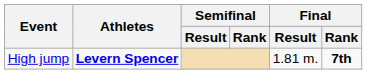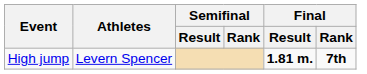(127, 59) bold -> (124, 59) normal
(296, 59) normal -> (290, 59) bold
